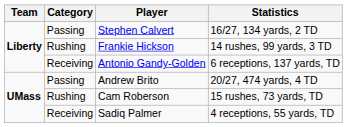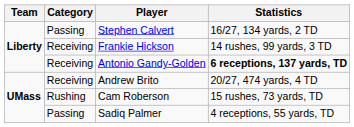(66, 46) Rushing -> (70, 46) Receiving
(275, 63) normal -> (279, 63) bold
(66, 80) Passing -> (70, 80) Receiving
(70, 113) Receiving -> (66, 113) Passing
